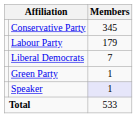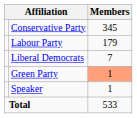(110, 74) no background -> (110, 74) lightsalmon background
(110, 89) lavender background -> (110, 89) no background
